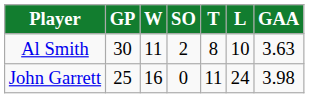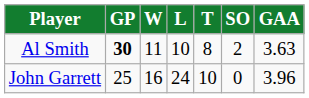columns swapped: (240, 19) <-> (183, 19)
(123, 48) normal -> (123, 48) bold
(213, 78) 11 -> (208, 78) 10
(279, 78) 3.98 -> (279, 78) 3.96
